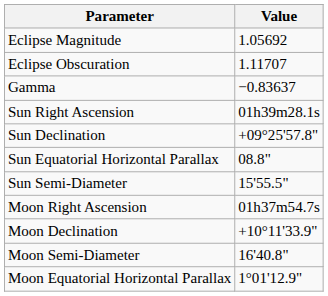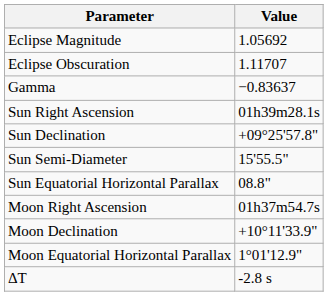rows swapped: (67, 183) <-> (113, 159)
- row: (74, 254)
+ row: (17, 278)
